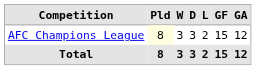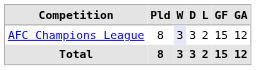(160, 35) lightyellow background -> (160, 35) no background
(180, 35) no background -> (180, 35) lavender background
